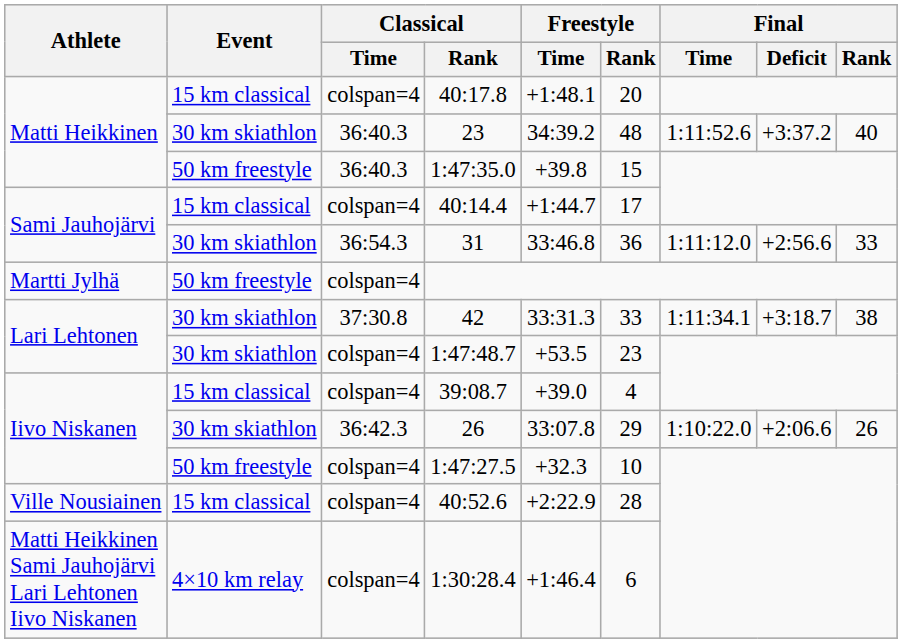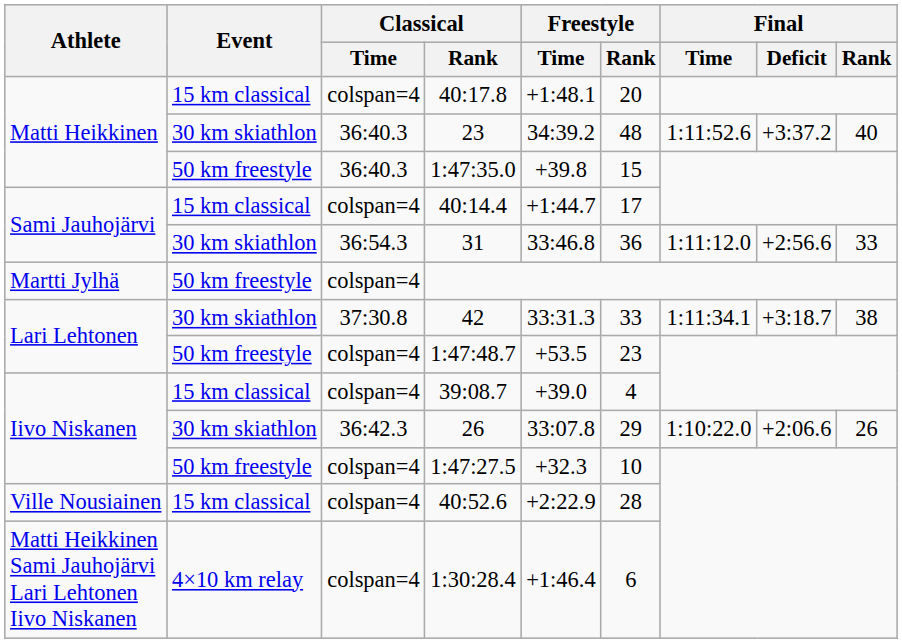(244, 354) 30 km skiathlon -> (242, 354) 50 km freestyle
